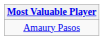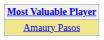(52, 27) no background -> (52, 27) khaki background
